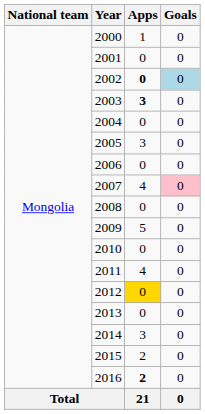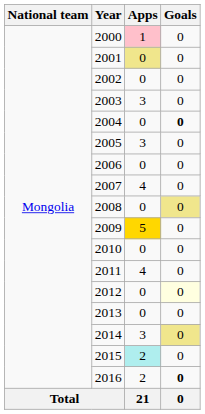(143, 36) no background -> (143, 36) pink background
(143, 57) no background -> (143, 57) khaki background
(143, 79) bold -> (143, 79) normal
(180, 79) lightblue background -> (180, 79) no background
(143, 100) bold -> (143, 100) normal
(180, 121) normal -> (180, 121) bold
(180, 185) pink background -> (180, 185) no background
(180, 206) no background -> (180, 206) khaki background
(143, 228) no background -> (143, 228) gold background
(143, 292) gold background -> (143, 292) no background
(180, 292) no background -> (180, 292) lightyellow background
(180, 334) no background -> (180, 334) khaki background
(143, 356) no background -> (143, 356) paleturquoise background
(143, 377) bold -> (143, 377) normal
(180, 377) normal -> (180, 377) bold
